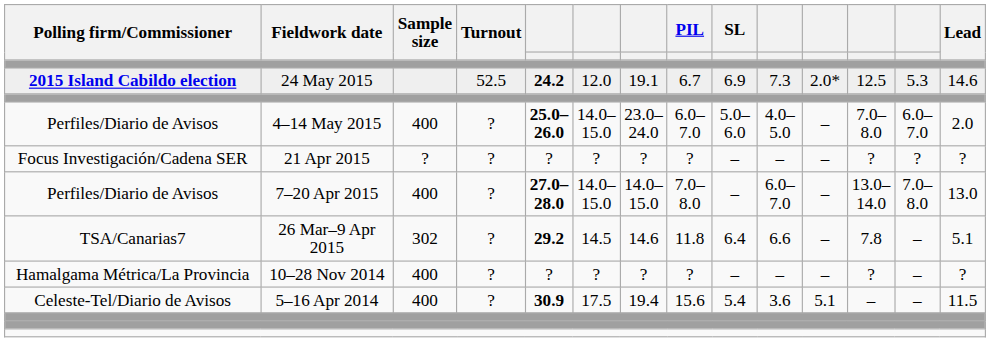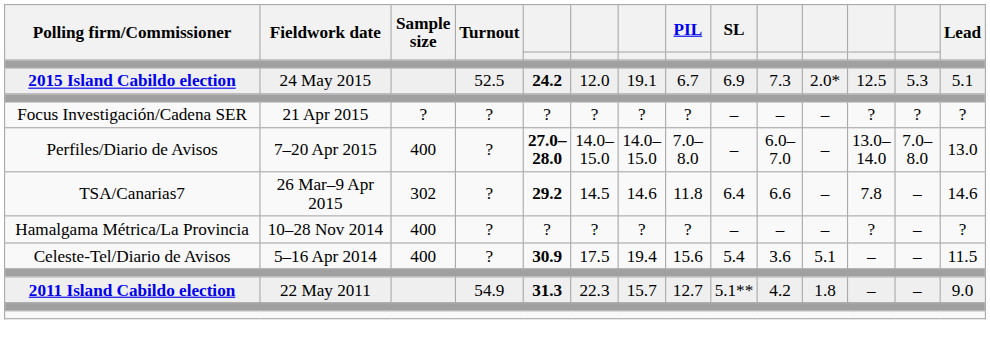(963, 81) 14.6 -> (963, 81) 5.1
- row: (133, 124)
(963, 238) 5.1 -> (963, 194) 14.6
+ row: (132, 289)
